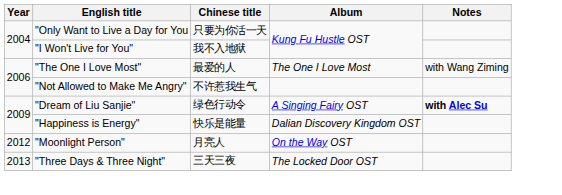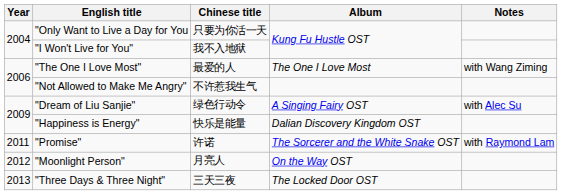(456, 105) bold -> (493, 105) normal
+ row: (58, 142)
